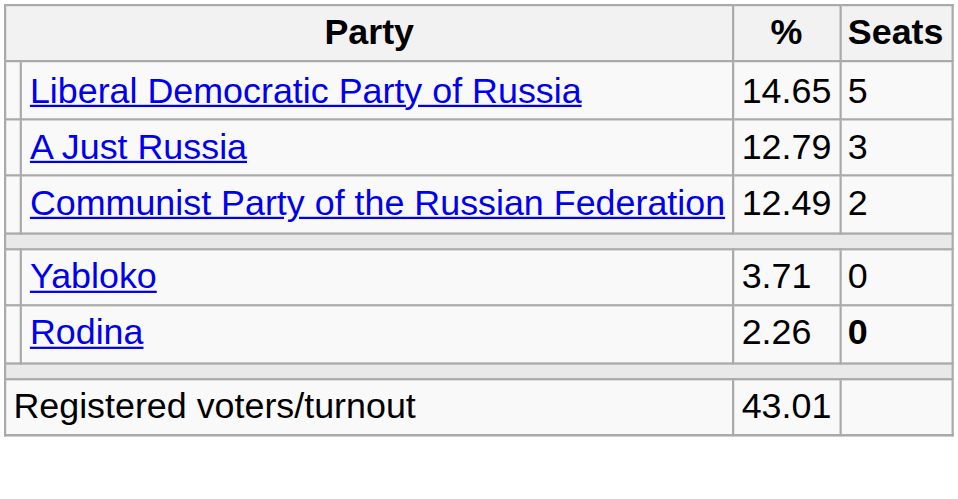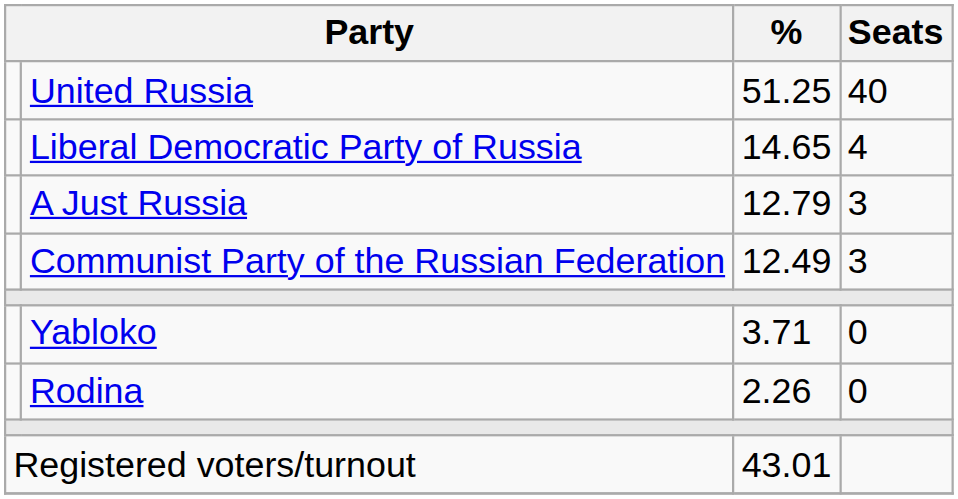+ row: (141, 89)
(858, 89) 5 -> (858, 146) 4
(858, 203) 2 -> (858, 260) 3
(858, 333) bold -> (858, 390) normal
